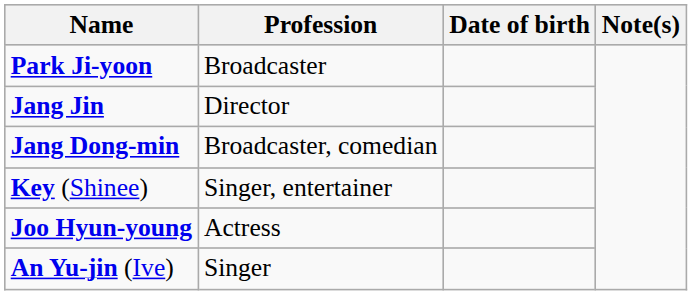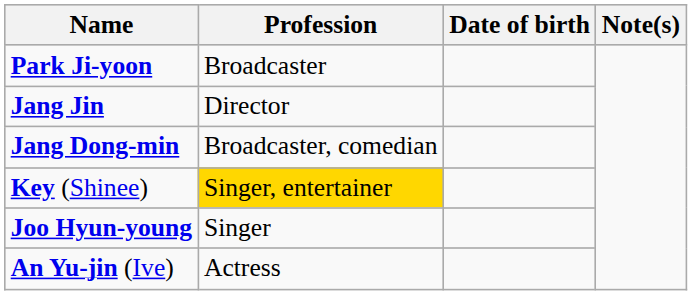(298, 187) no background -> (298, 187) gold background
(242, 227) Actress -> (237, 227) Singer
(237, 268) Singer -> (242, 268) Actress
